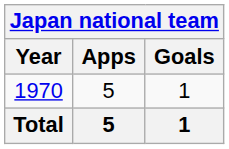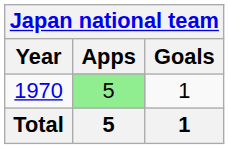(109, 90) no background -> (109, 90) lightgreen background
